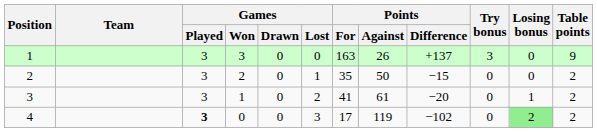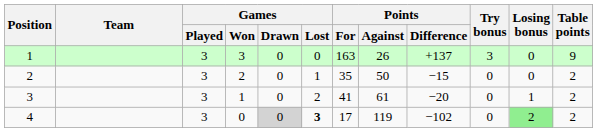(204, 117) bold -> (204, 117) normal
(280, 117) no background -> (280, 117) lightgrey background
(317, 117) normal -> (317, 117) bold
